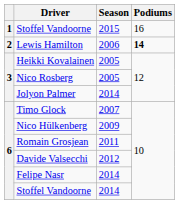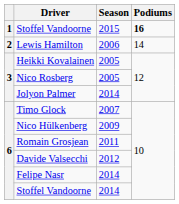(139, 28) normal -> (139, 28) bold
(139, 45) bold -> (139, 45) normal
